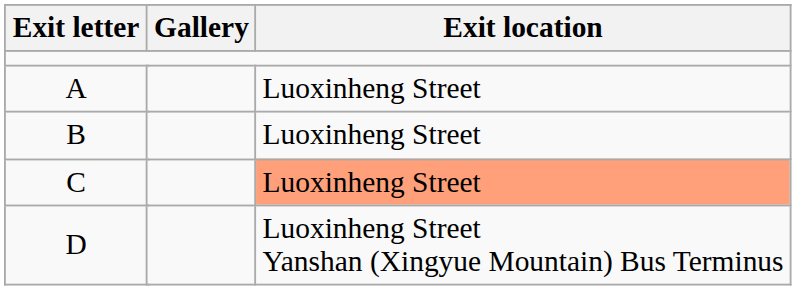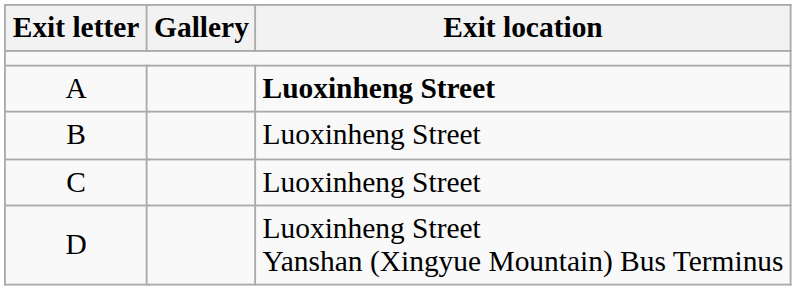(372, 88) normal -> (379, 88) bold
(372, 181) lightsalmon background -> (372, 181) no background
